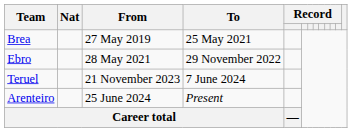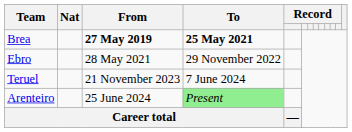(118, 39) normal -> (118, 39) bold
(219, 39) normal -> (219, 39) bold
(204, 98) no background -> (204, 98) lightgreen background
